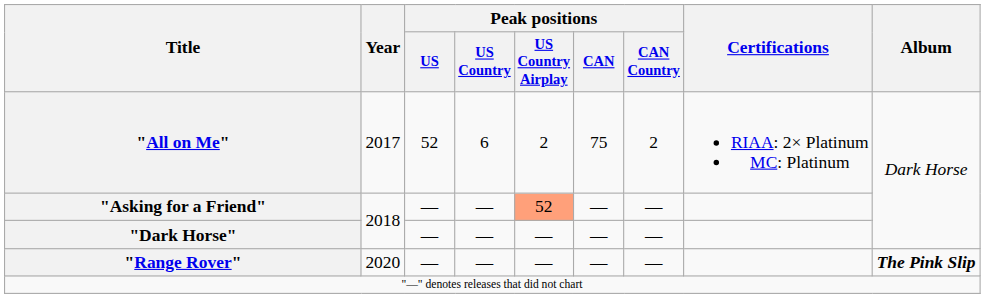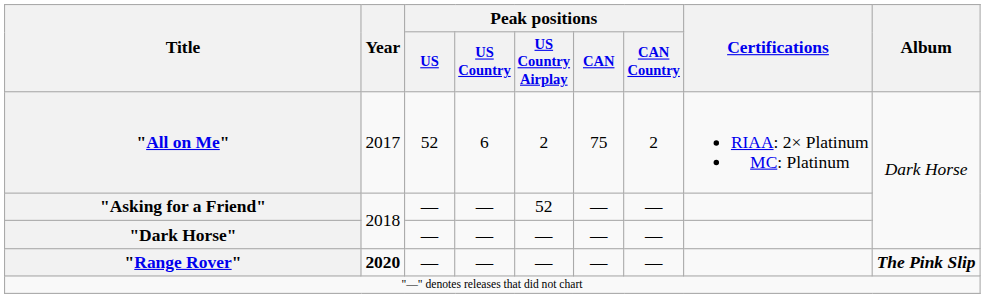(544, 206) lightsalmon background -> (544, 206) no background
(383, 262) normal -> (383, 262) bold
